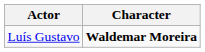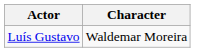(141, 36) bold -> (137, 36) normal
